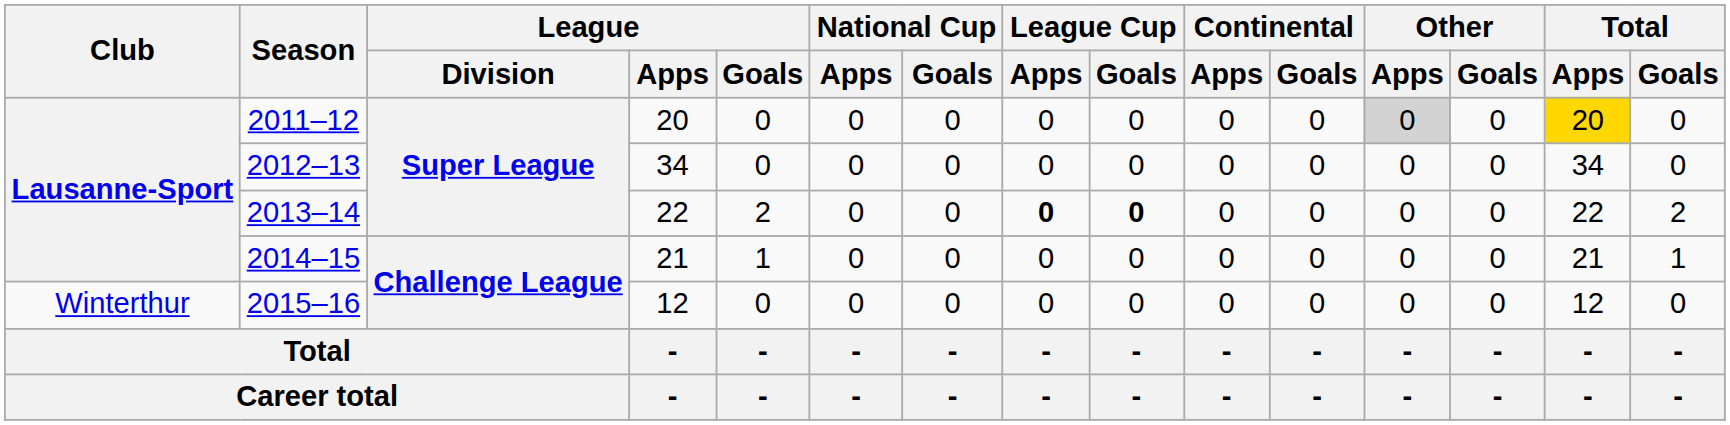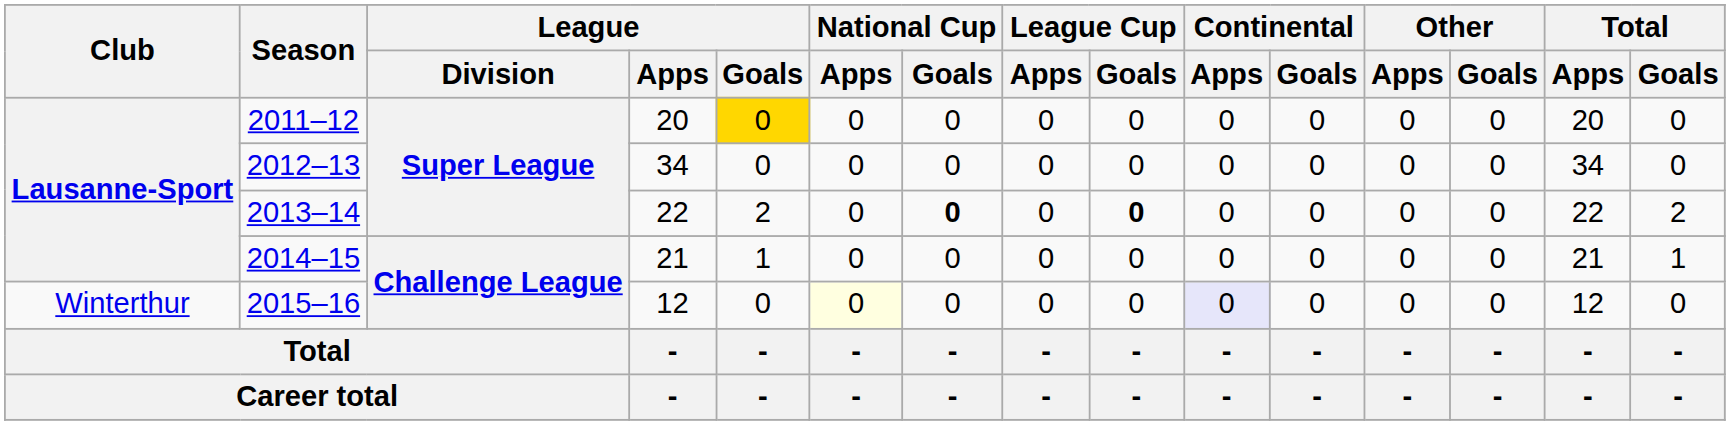(763, 119) no background -> (763, 119) gold background
(1407, 119) lightgrey background -> (1407, 119) no background
(1588, 119) gold background -> (1588, 119) no background
(953, 212) normal -> (953, 212) bold
(1046, 212) bold -> (1046, 212) normal
(856, 304) no background -> (856, 304) lightyellow background
(1227, 304) no background -> (1227, 304) lavender background
